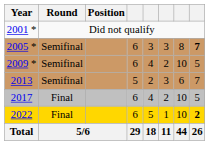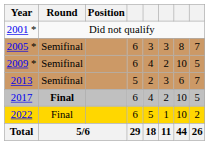(197, 47) bold -> (197, 47) normal
(62, 98) normal -> (62, 98) bold
(197, 115) bold -> (197, 115) normal
